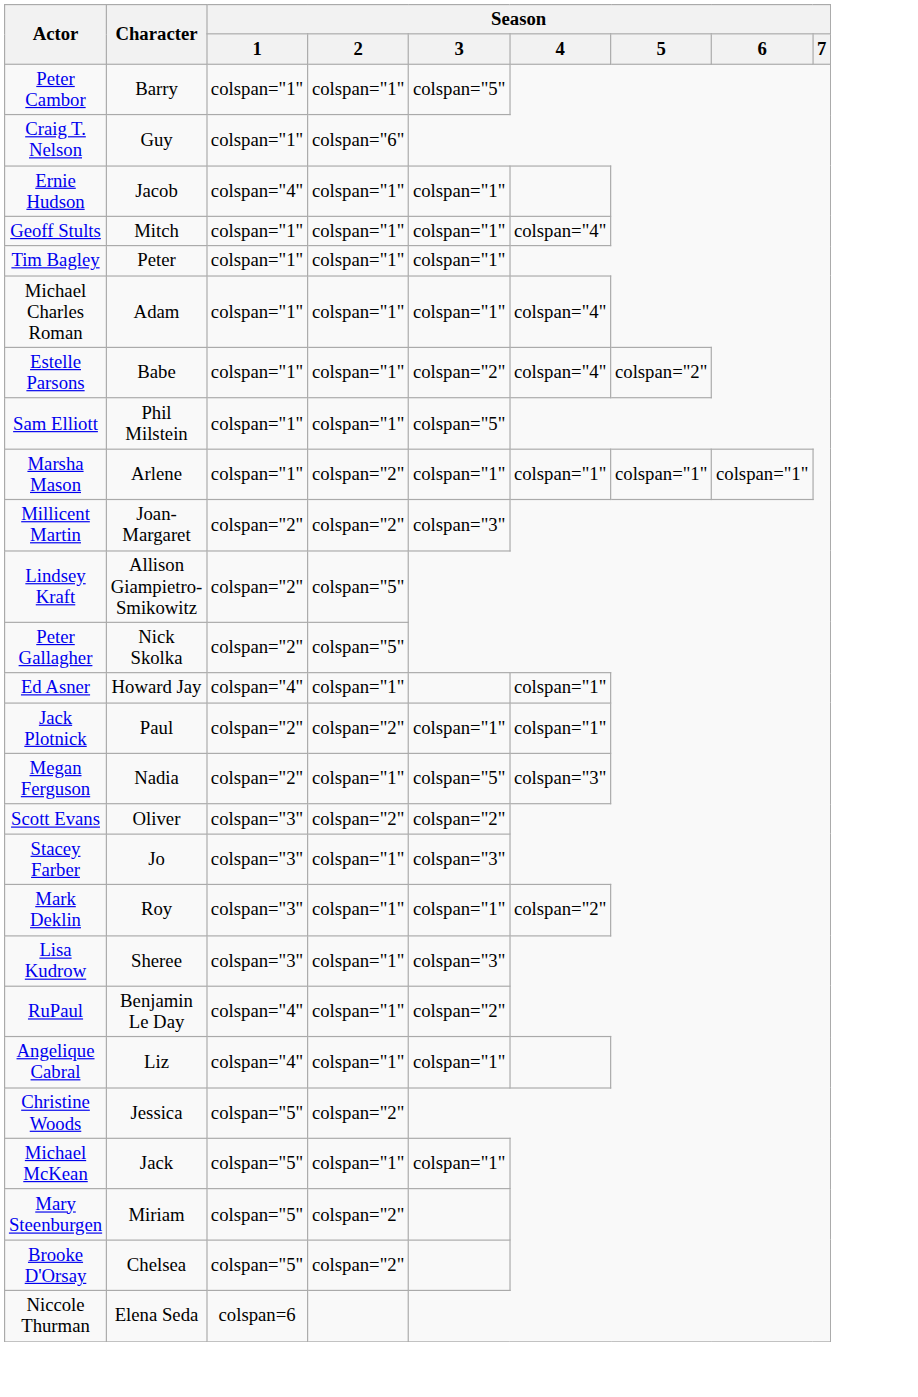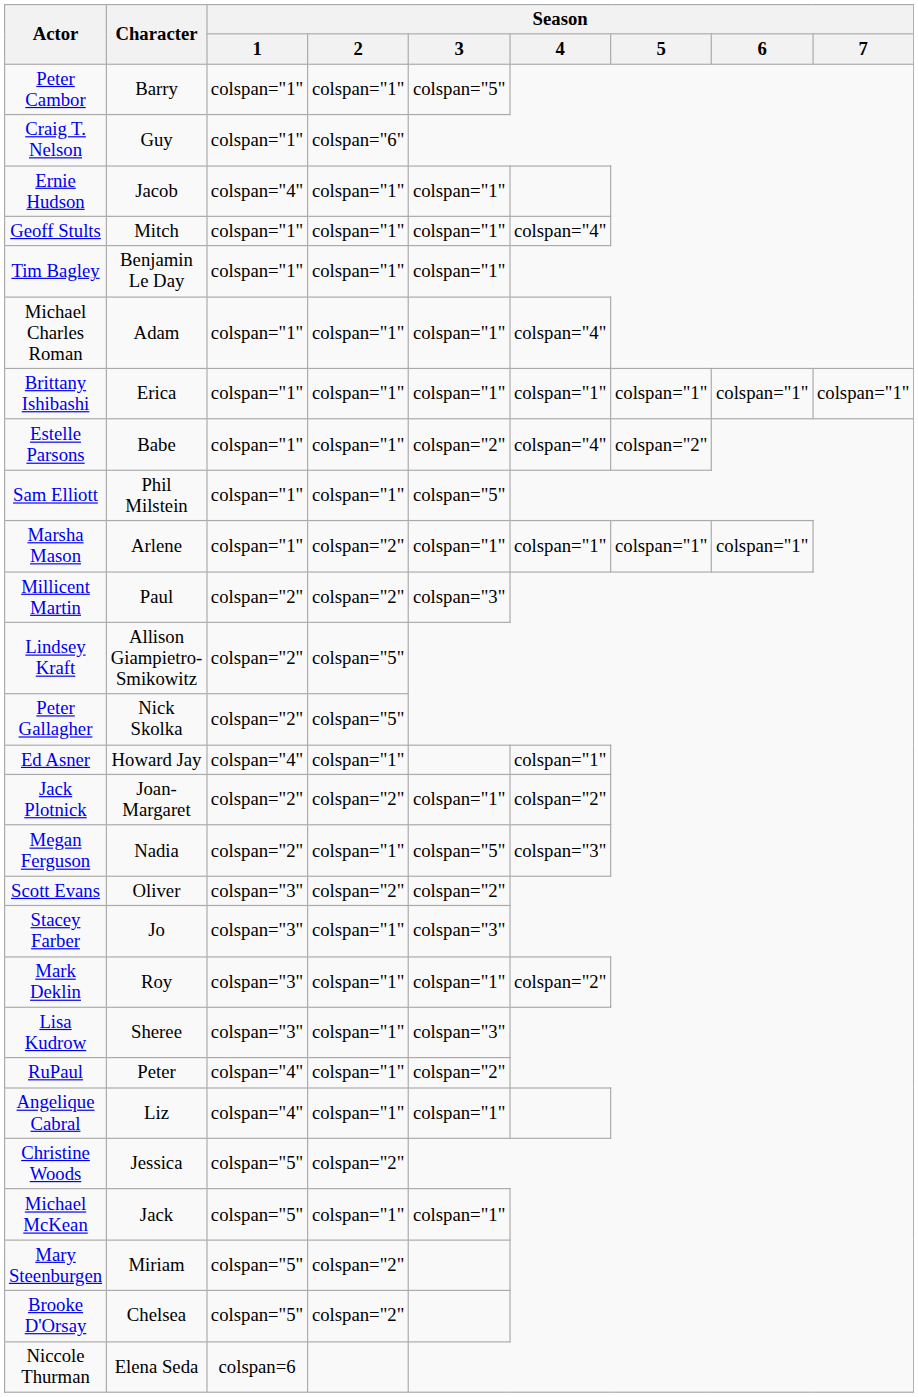(157, 260) Peter -> (157, 271) Benjamin Le Day
+ row: (56, 393)
(157, 524) Joan-Margaret -> (156, 596) Paul
(156, 727) Paul -> (157, 799) Joan-Margaret
(560, 727) colspan="1" -> (560, 799) colspan="2"
(157, 1011) Benjamin Le Day -> (157, 1072) Peter
